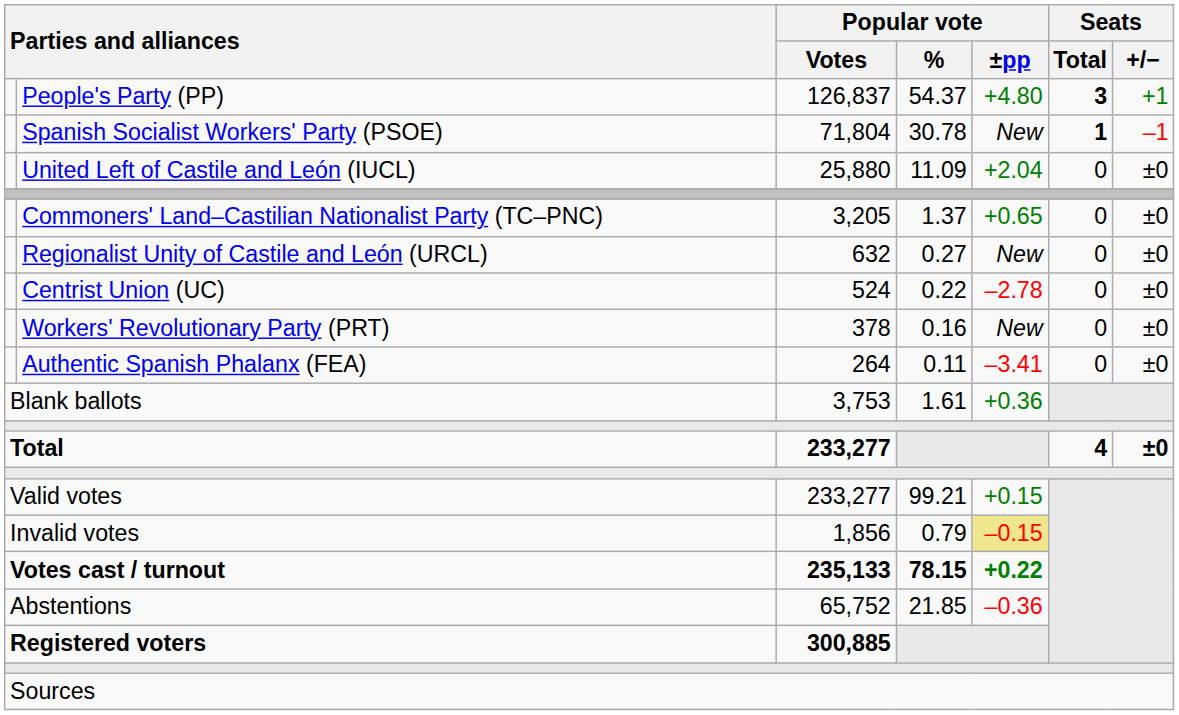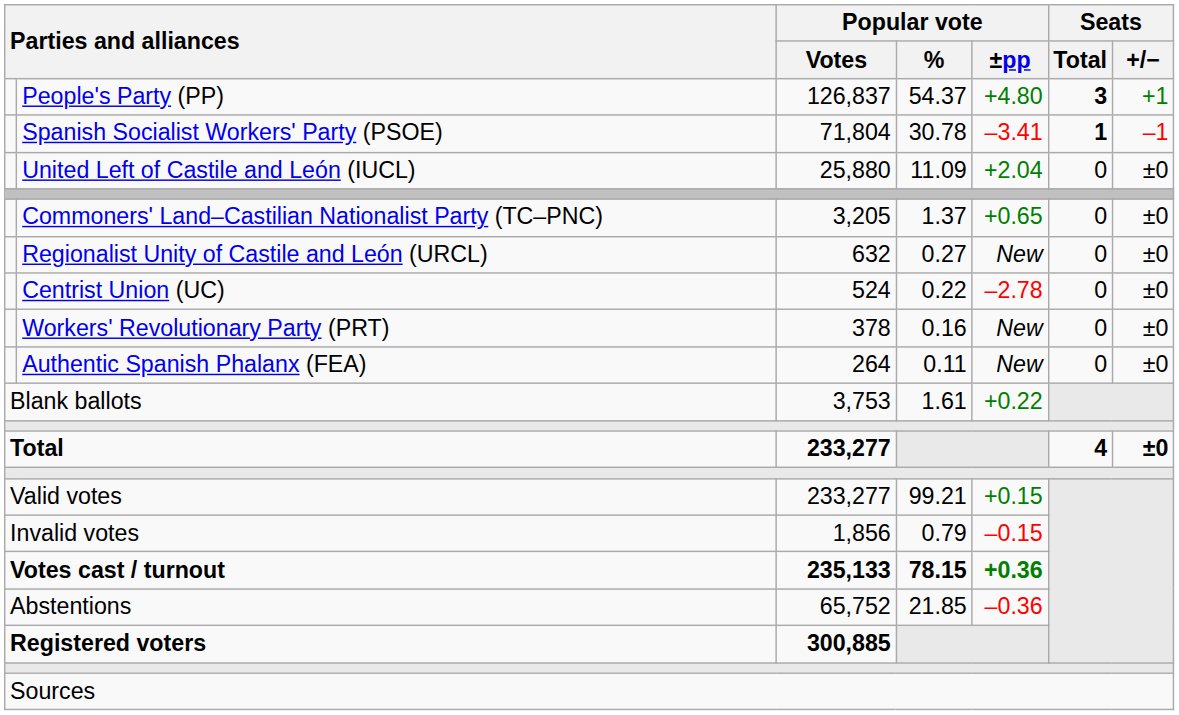(1019, 133) New -> (1014, 133) –3.41
(1014, 364) –3.41 -> (1019, 364) New
(1013, 401) +0.36 -> (1013, 401) +0.22
(1014, 533) khaki background -> (1014, 533) no background
(1013, 570) +0.22 -> (1013, 570) +0.36
